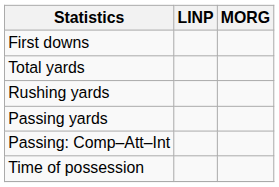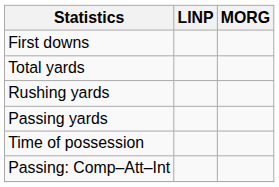rows swapped: (89, 143) <-> (76, 168)
